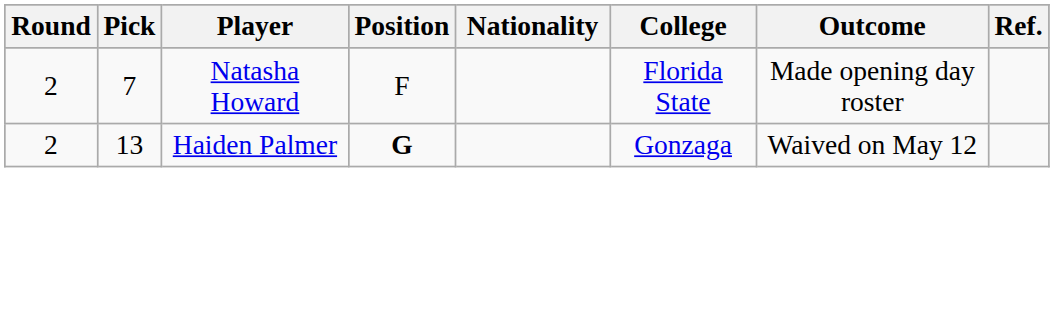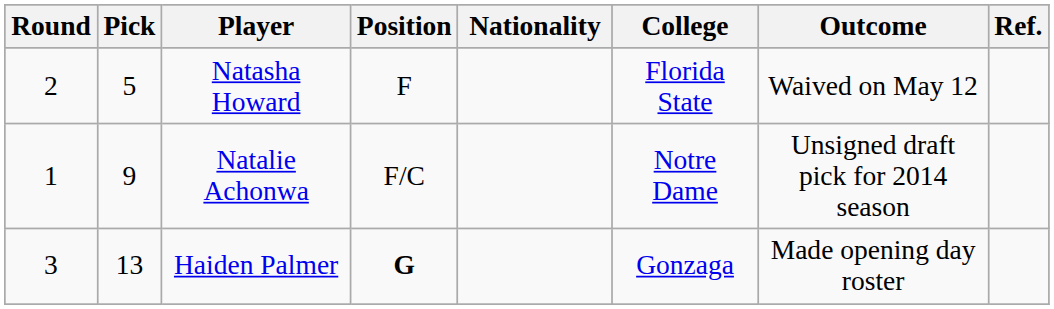(129, 85) 7 -> (129, 85) 5
(872, 85) Made opening day roster -> (873, 85) Waived on May 12
+ row: (256, 175)
(51, 144) 2 -> (51, 265) 3
(872, 144) Waived on May 12 -> (873, 265) Made opening day roster
